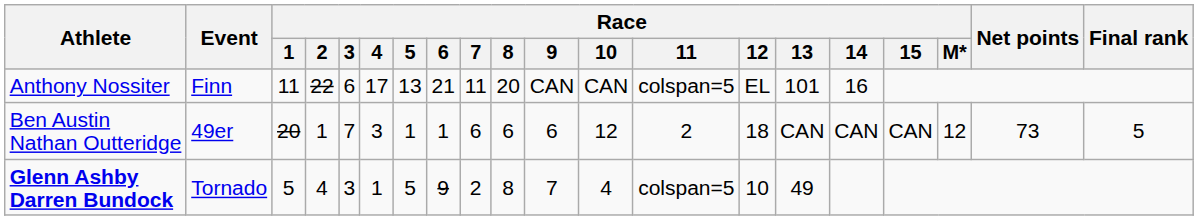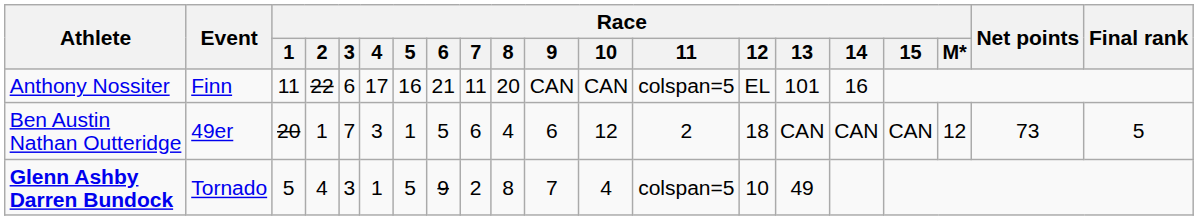(410, 86) 13 -> (410, 86) 16
(443, 131) 1 -> (443, 131) 5
(508, 131) 6 -> (508, 131) 4
